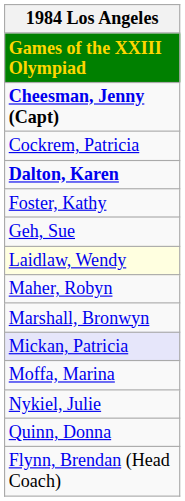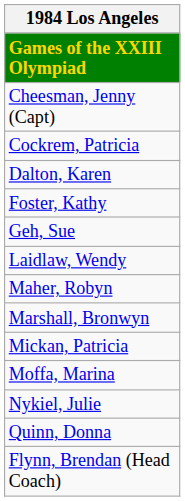(77, 106) bold -> (72, 106) normal
(64, 174) bold -> (60, 174) normal
(68, 260) lightyellow background -> (68, 260) no background
(68, 346) lavender background -> (68, 346) no background
